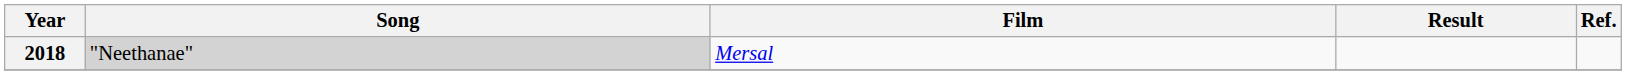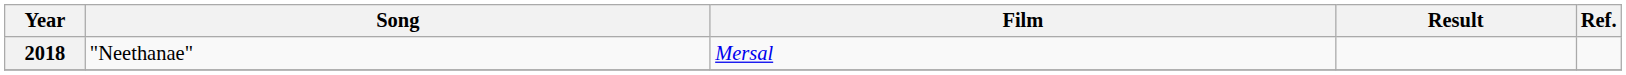(141, 53) lightgrey background -> (141, 53) no background
